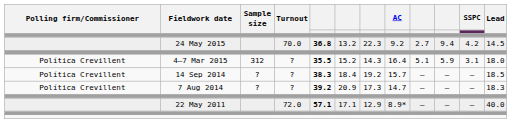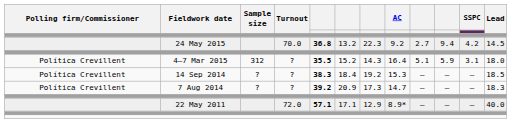(397, 75) 15.7 -> (397, 75) 15.3
